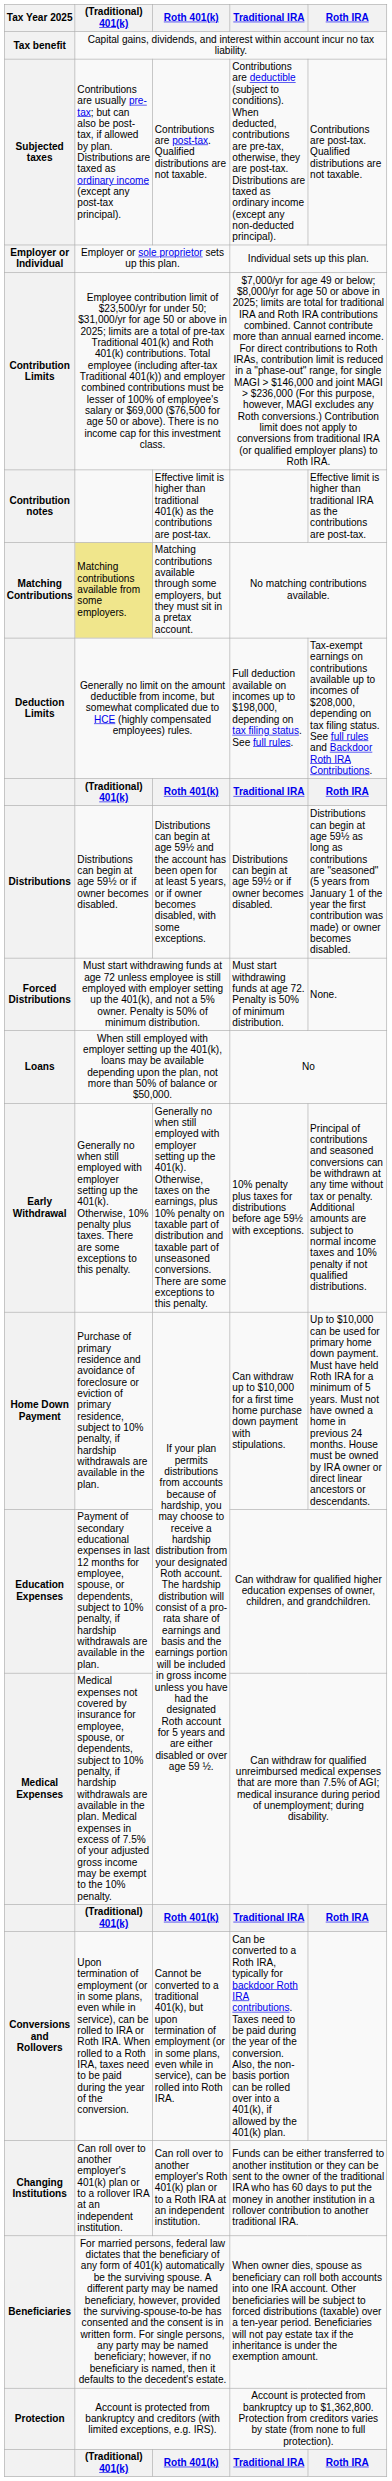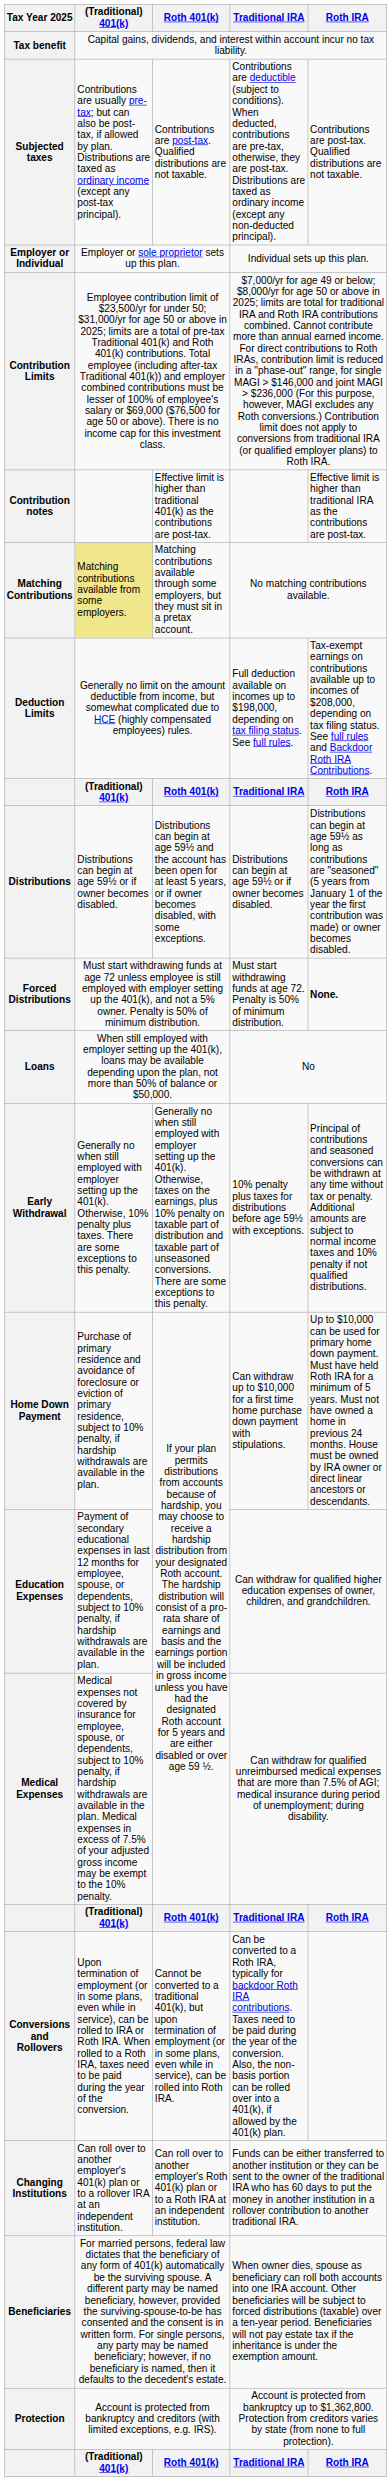(324, 994) normal -> (324, 994) bold
